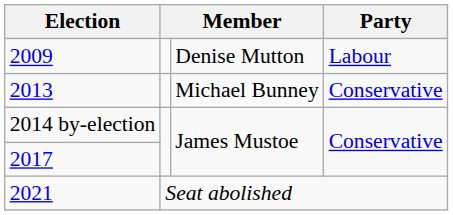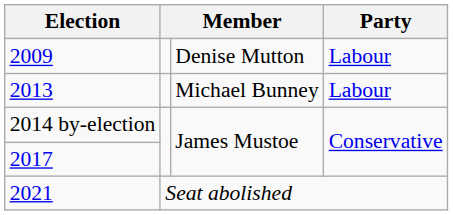(386, 90) Conservative -> (360, 90) Labour
